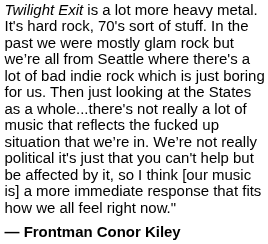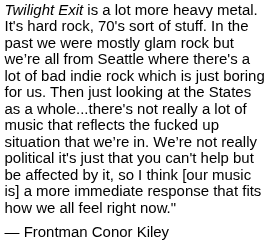(93, 232) bold -> (87, 232) normal
